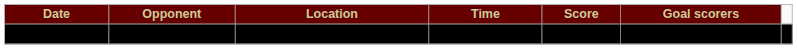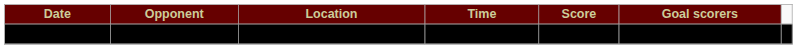(57, 34) normal -> (57, 34) bold
(332, 34) bold -> (331, 34) normal
